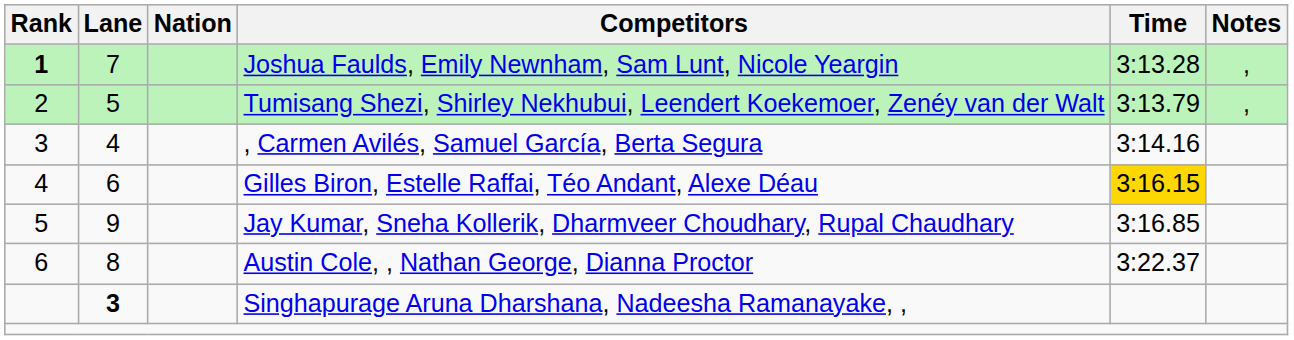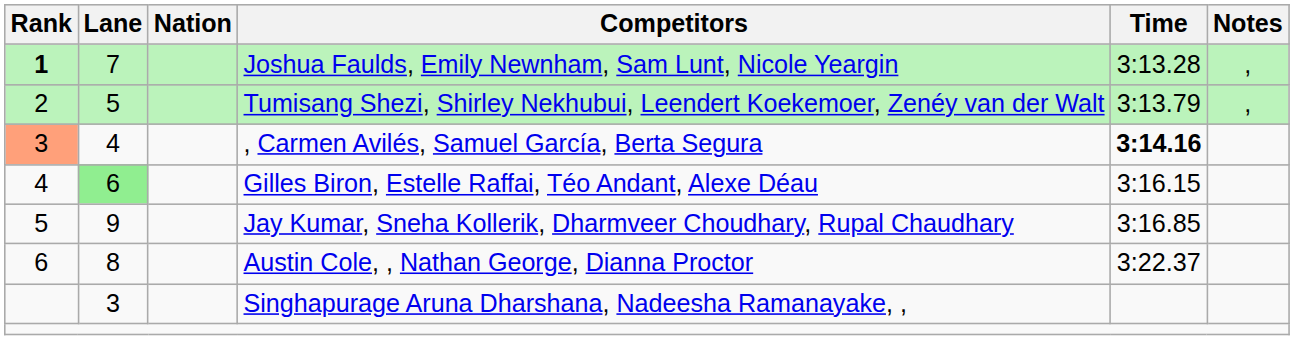(41, 143) no background -> (41, 143) lightsalmon background
(1158, 143) normal -> (1159, 143) bold
(113, 183) no background -> (113, 183) lightgreen background
(1158, 183) gold background -> (1159, 183) no background
(113, 303) bold -> (113, 303) normal
